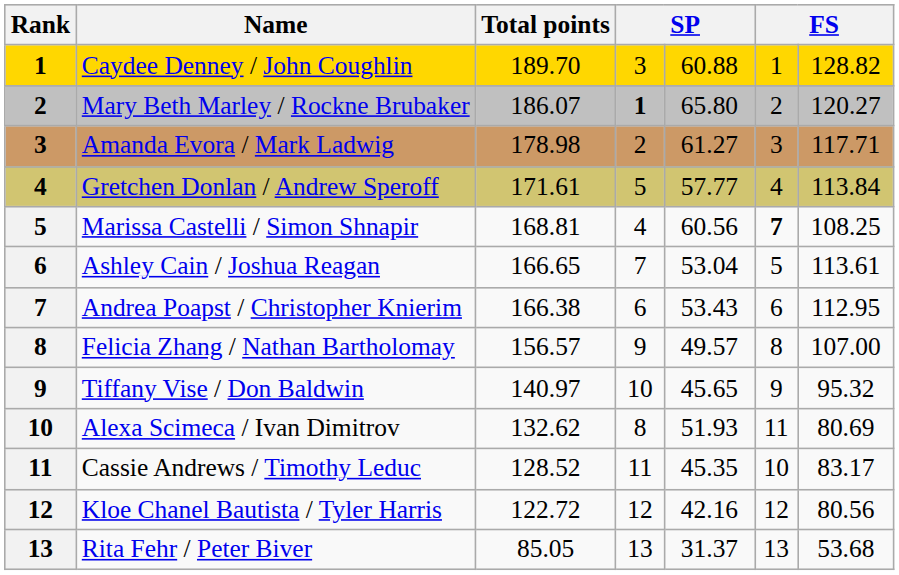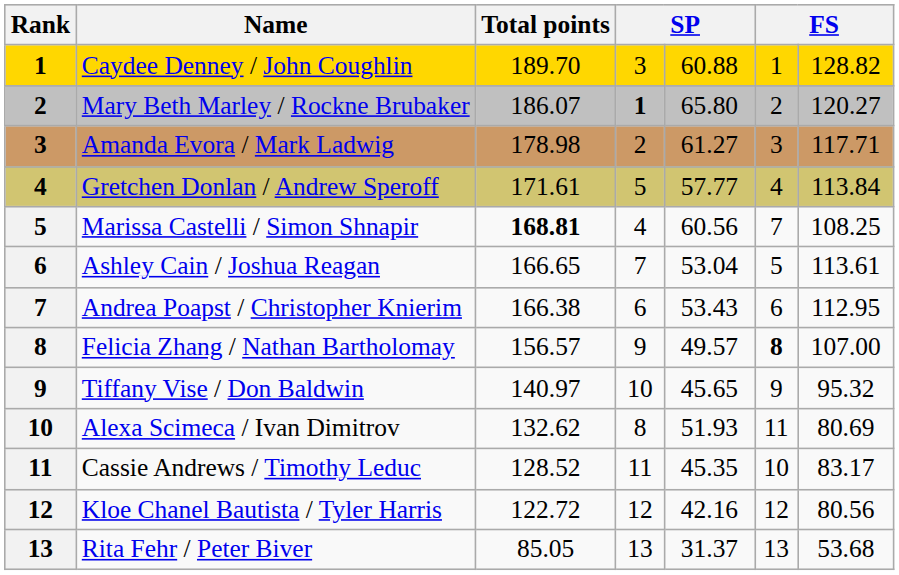(546, 226) normal -> (546, 226) bold
(776, 226) bold -> (776, 226) normal
(776, 347) normal -> (776, 347) bold
